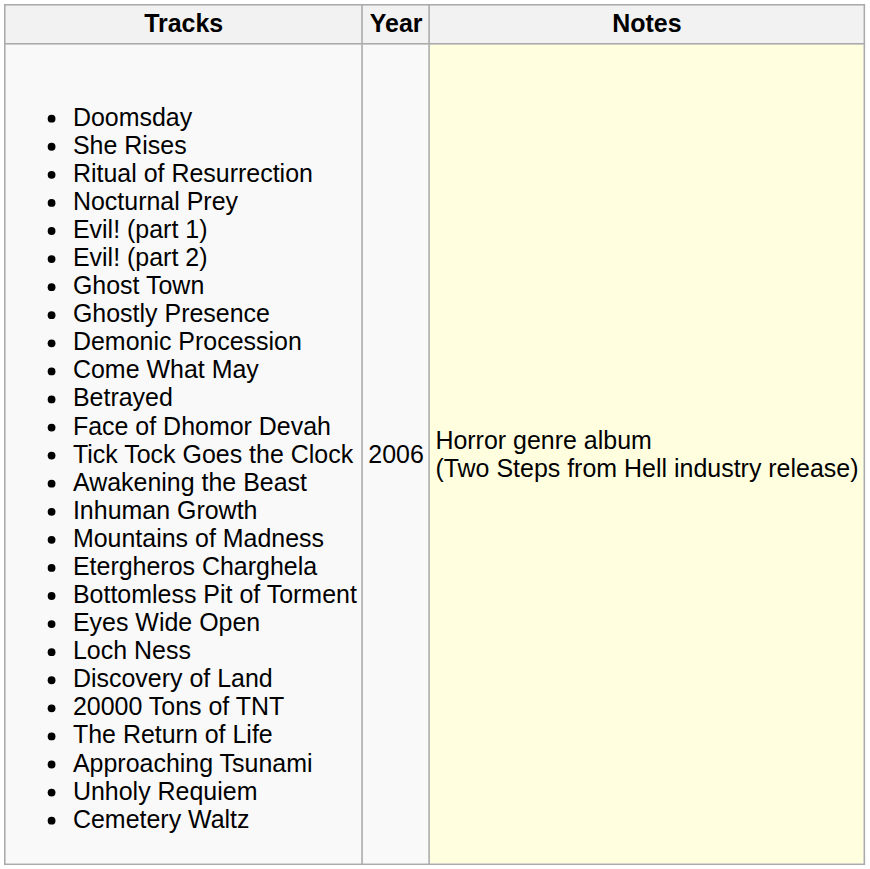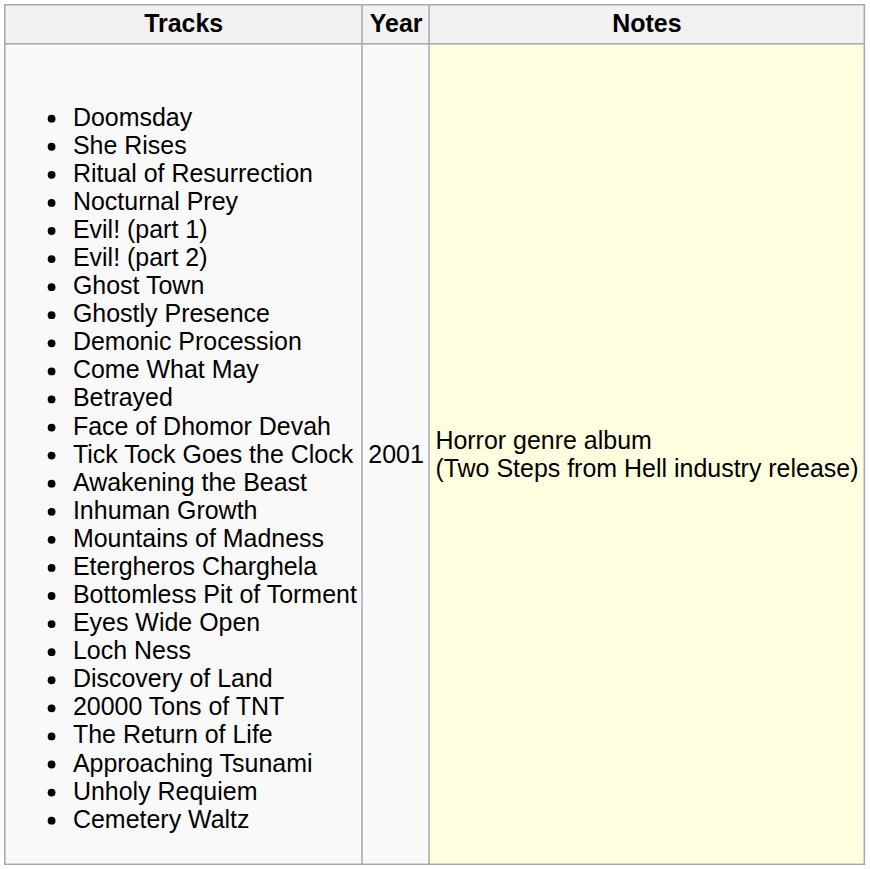(396, 453) 2006 -> (396, 453) 2001
